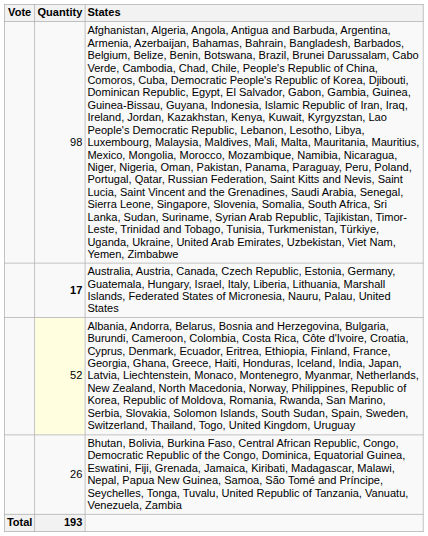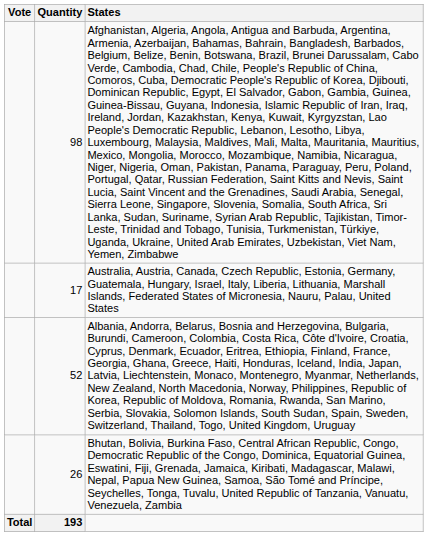(76, 290) bold -> (76, 290) normal
(76, 376) lightyellow background -> (76, 376) no background
